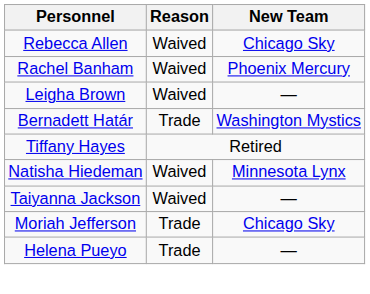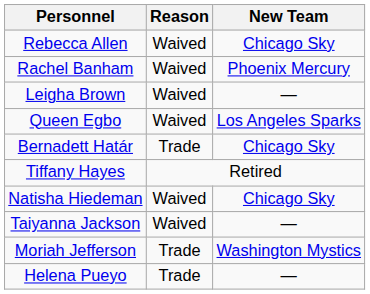+ row: (75, 120)
(289, 120) Washington Mystics -> (289, 146) Chicago Sky
(289, 172) Minnesota Lynx -> (289, 198) Chicago Sky
(289, 224) Chicago Sky -> (289, 250) Washington Mystics
